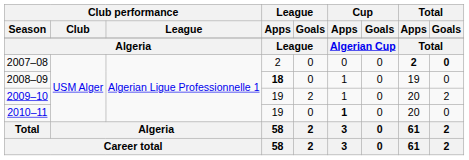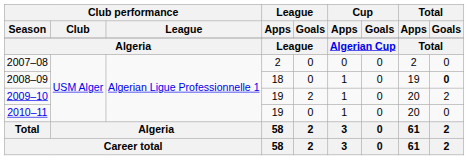(414, 63) bold -> (414, 63) normal
(446, 63) bold -> (446, 63) normal
(278, 79) bold -> (278, 79) normal
(446, 79) normal -> (446, 79) bold
(344, 113) bold -> (344, 113) normal
